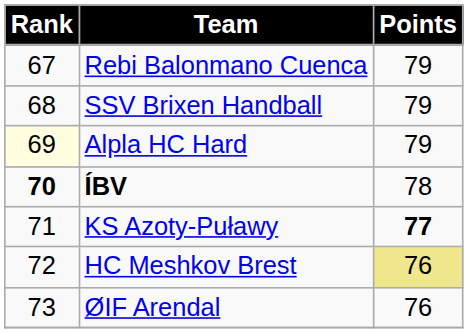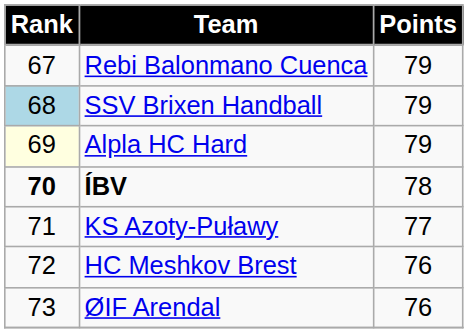(42, 105) no background -> (42, 105) lightblue background
(418, 226) bold -> (418, 226) normal
(418, 266) khaki background -> (418, 266) no background
